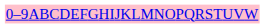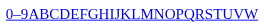(132, 14) pink background -> (132, 14) no background
